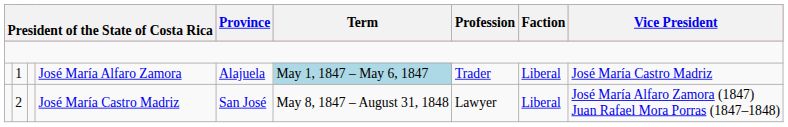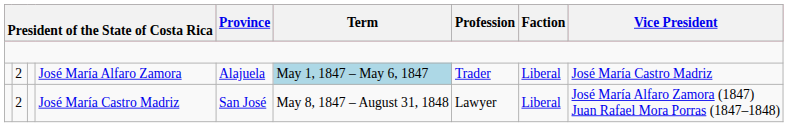(19, 73) 1 -> (19, 73) 2
